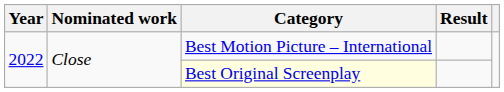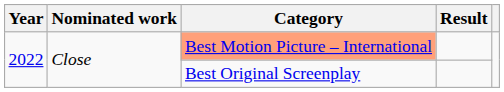(309, 45) no background -> (309, 45) lightsalmon background
(273, 73) lightyellow background -> (273, 73) no background
